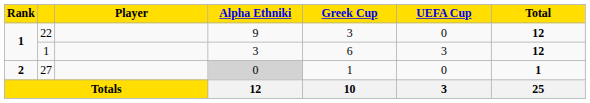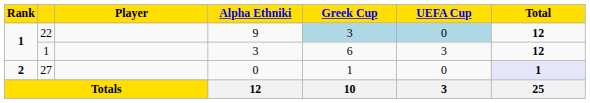(350, 32) no background -> (350, 32) lightblue background
(444, 32) no background -> (444, 32) lightblue background
(255, 70) lightgrey background -> (255, 70) no background
(538, 70) no background -> (538, 70) lavender background
